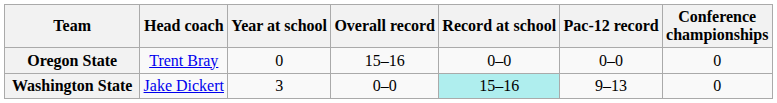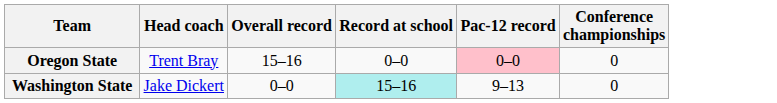- column: (279, 26)
(611, 60) no background -> (508, 60) pink background
